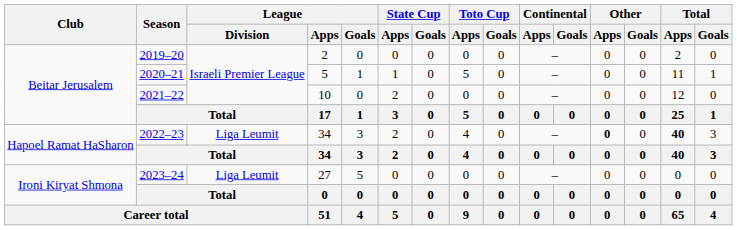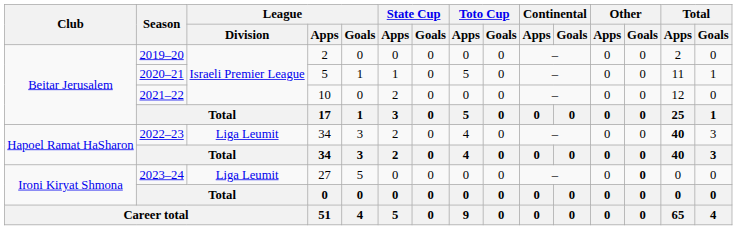(607, 134) bold -> (607, 134) normal
(643, 174) normal -> (643, 174) bold
